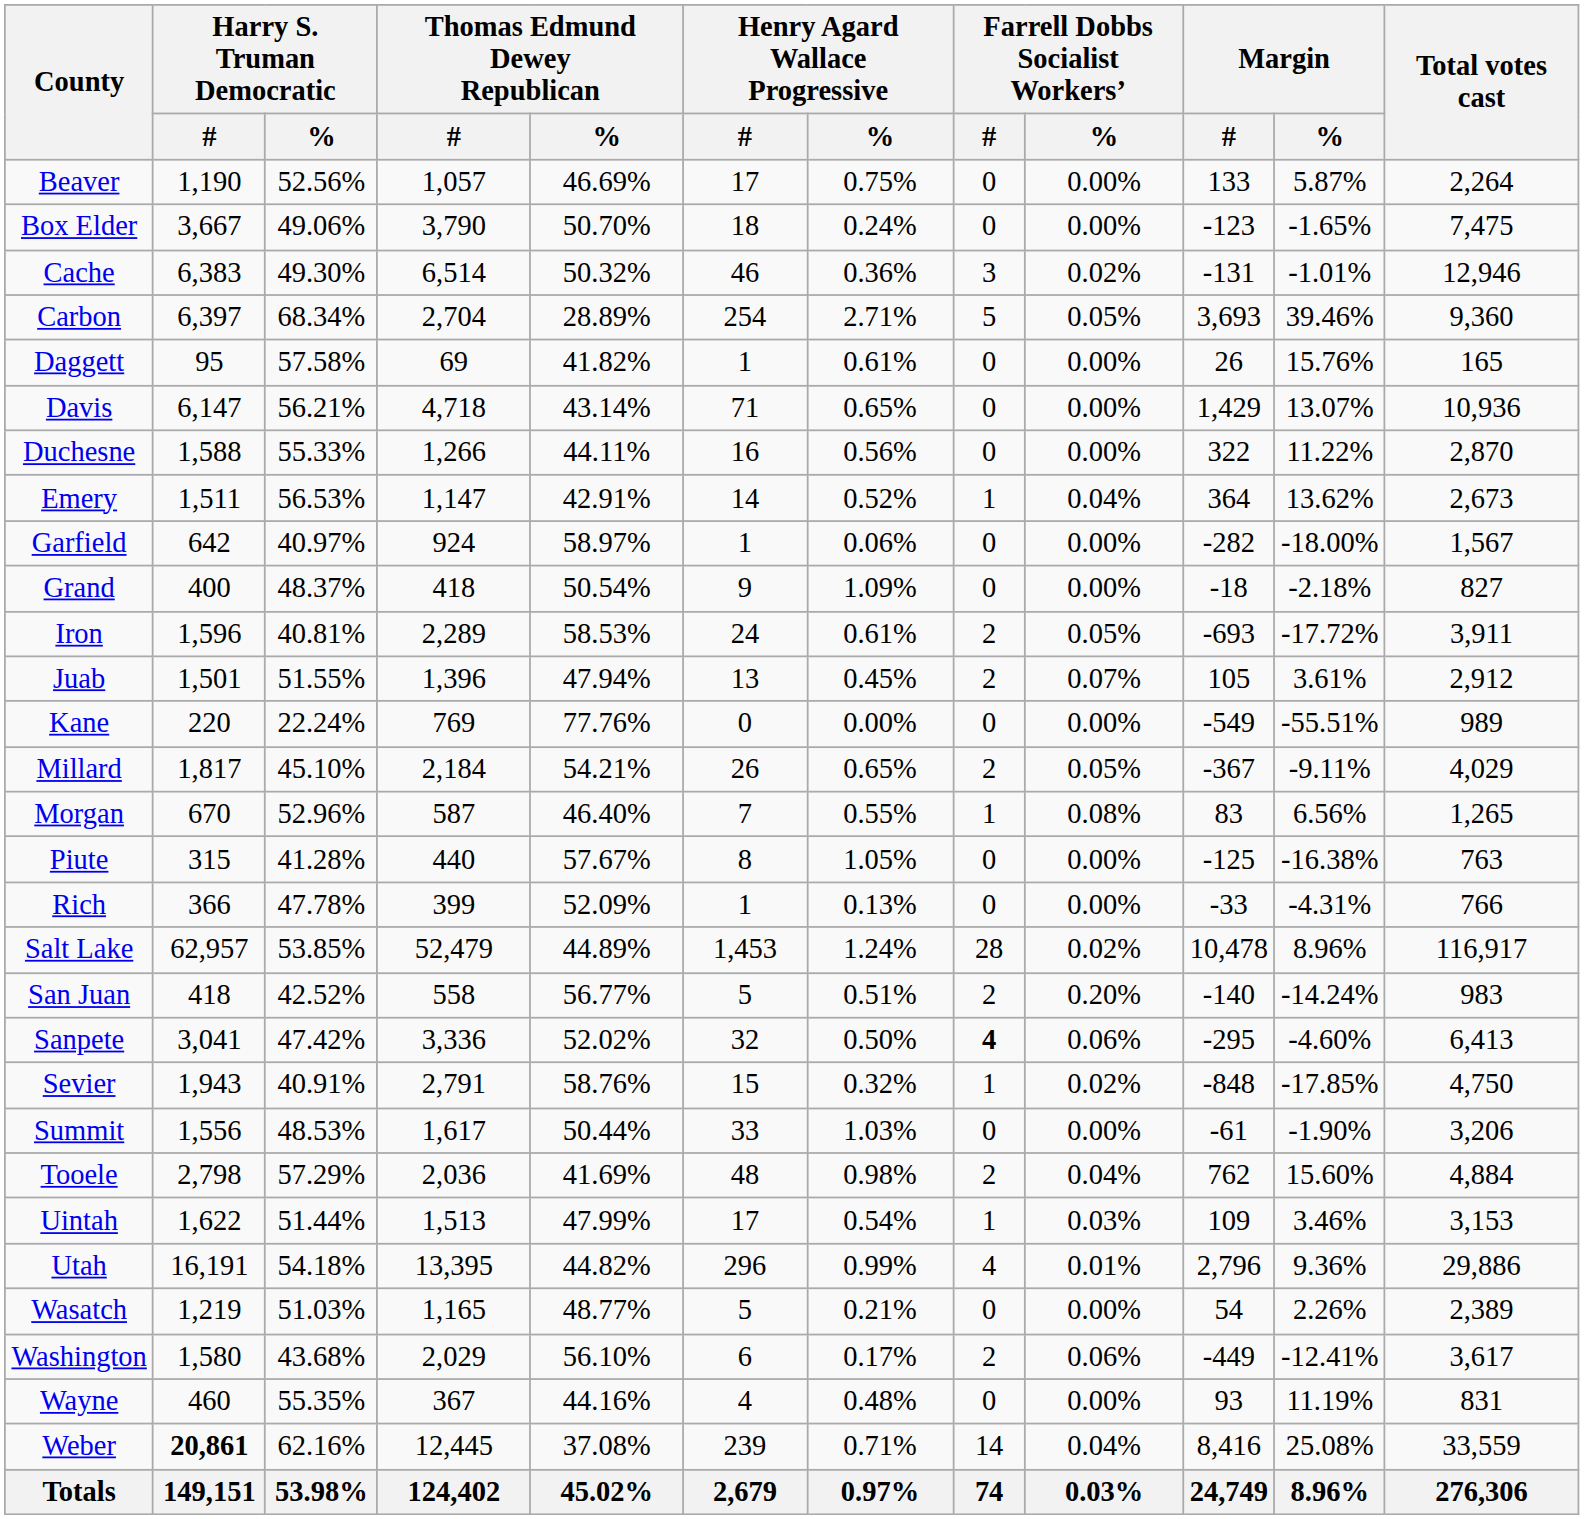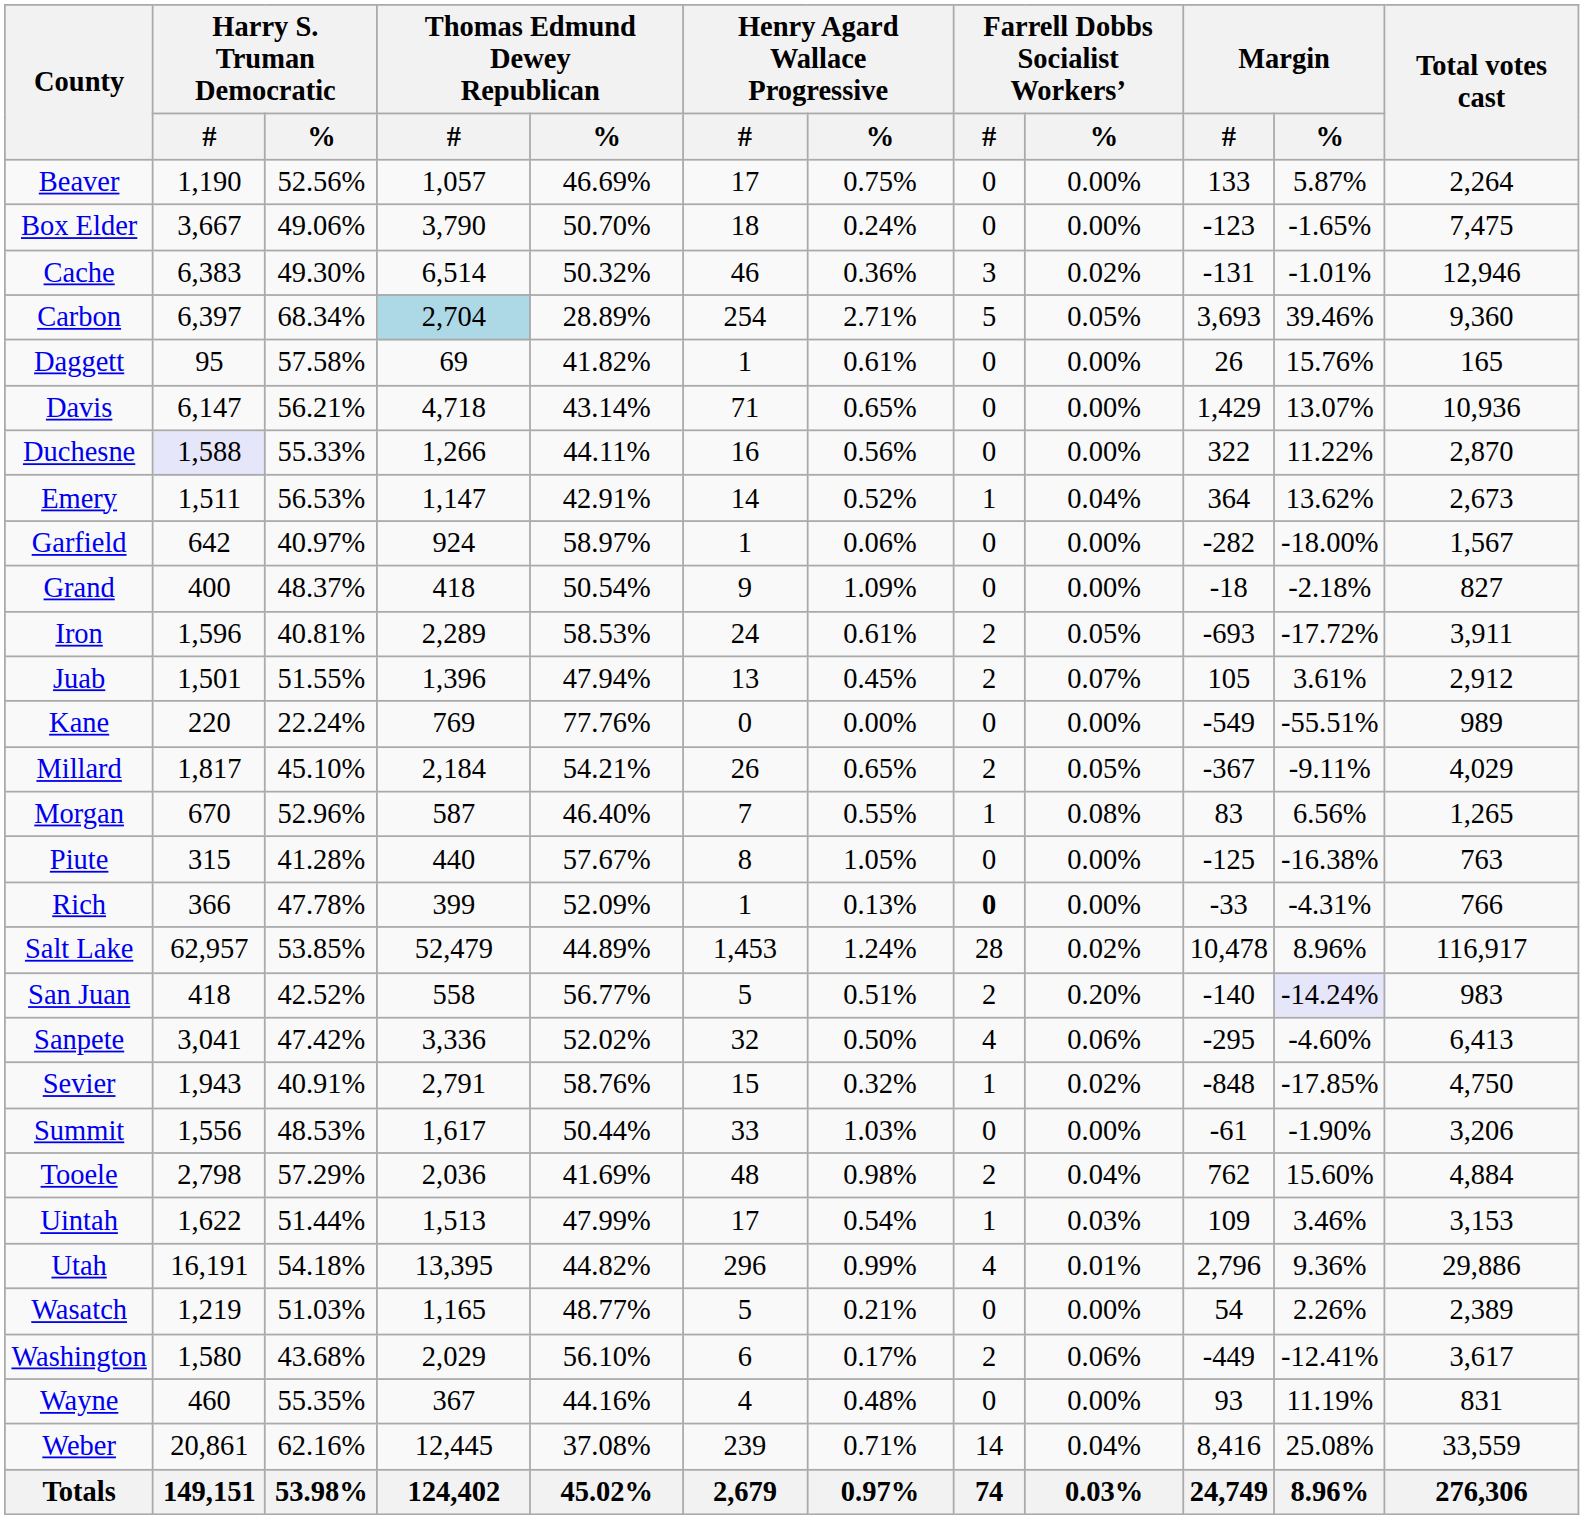(454, 317) no background -> (454, 317) lightblue background
(209, 452) no background -> (209, 452) lavender background
(989, 904) normal -> (989, 904) bold
(1330, 994) no background -> (1330, 994) lavender background
(989, 1039) bold -> (989, 1039) normal
(209, 1446) bold -> (209, 1446) normal
